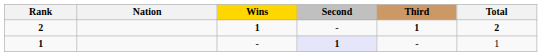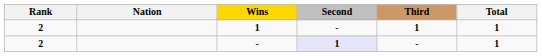(497, 28) 2 -> (497, 28) 1
(41, 43) 1 -> (41, 43) 2
(497, 43) normal -> (497, 43) bold
